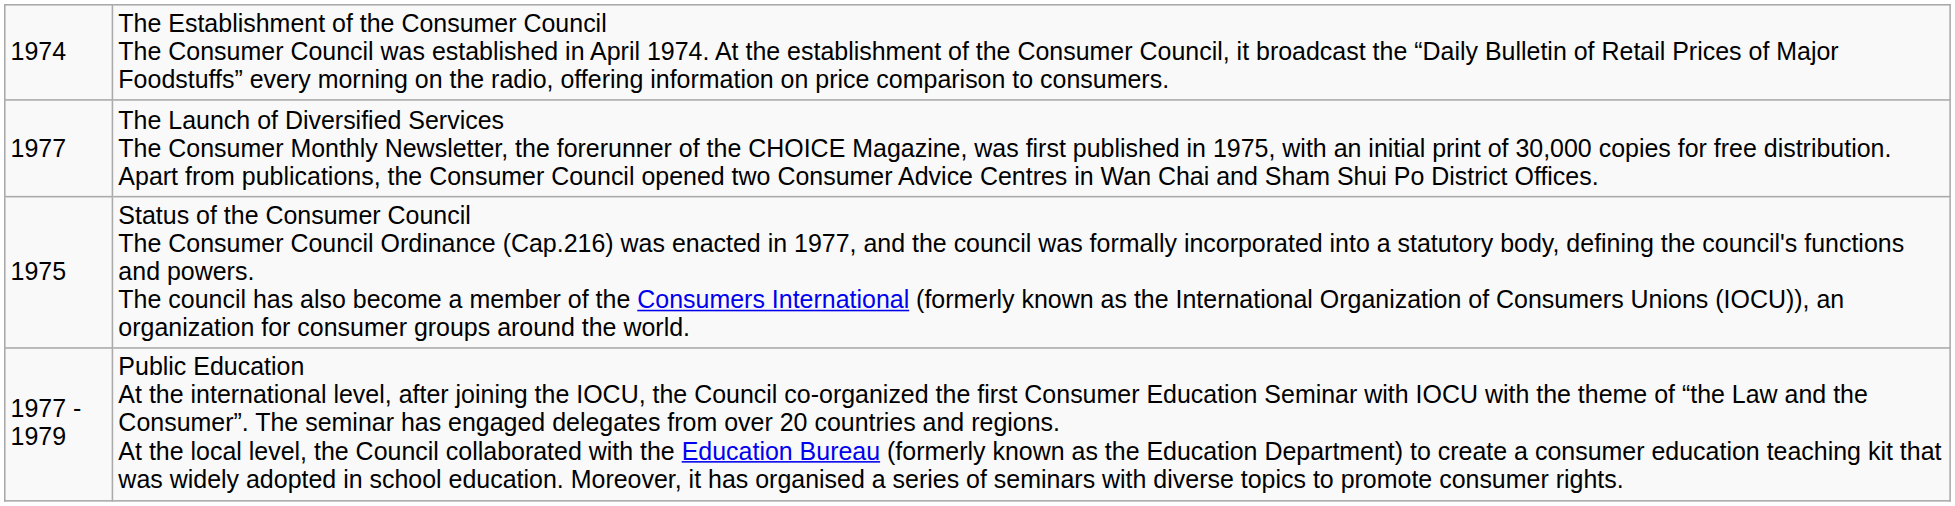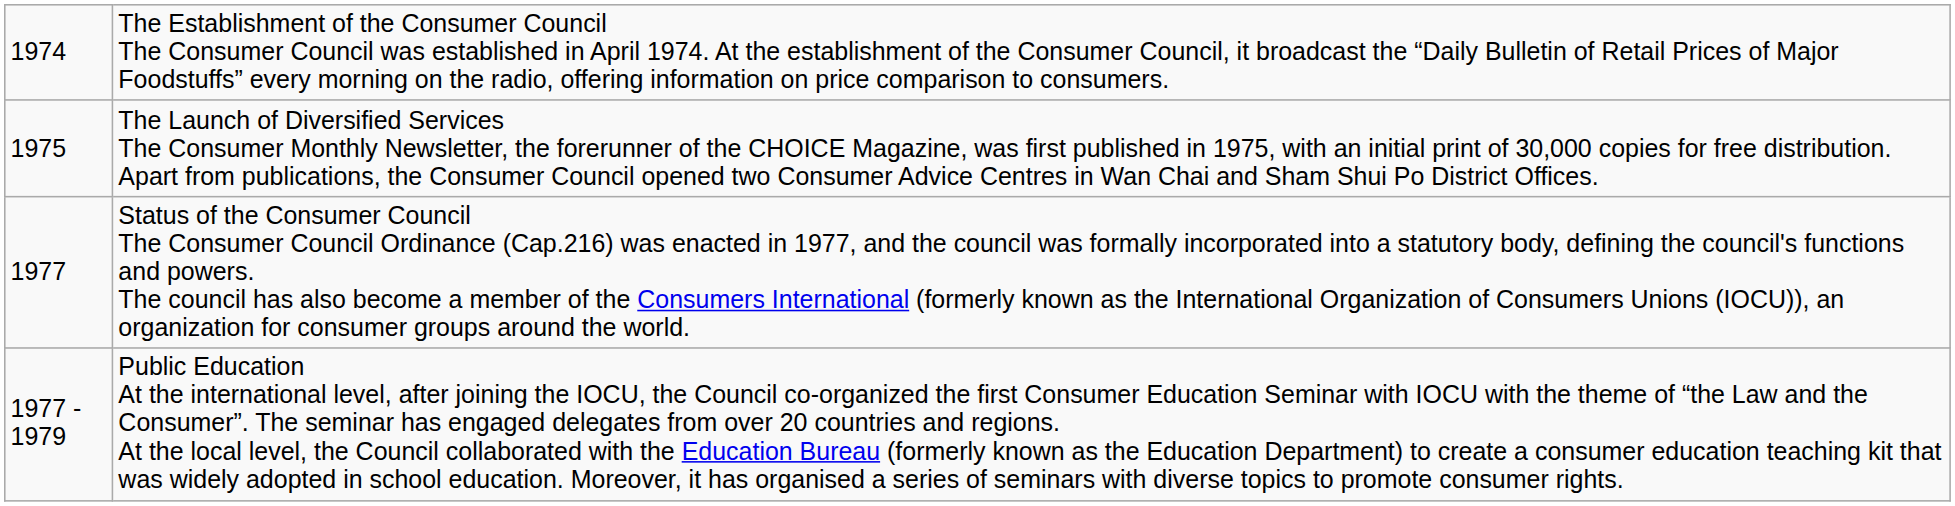(38, 148) 1977 -> (38, 148) 1975
(38, 271) 1975 -> (38, 271) 1977
